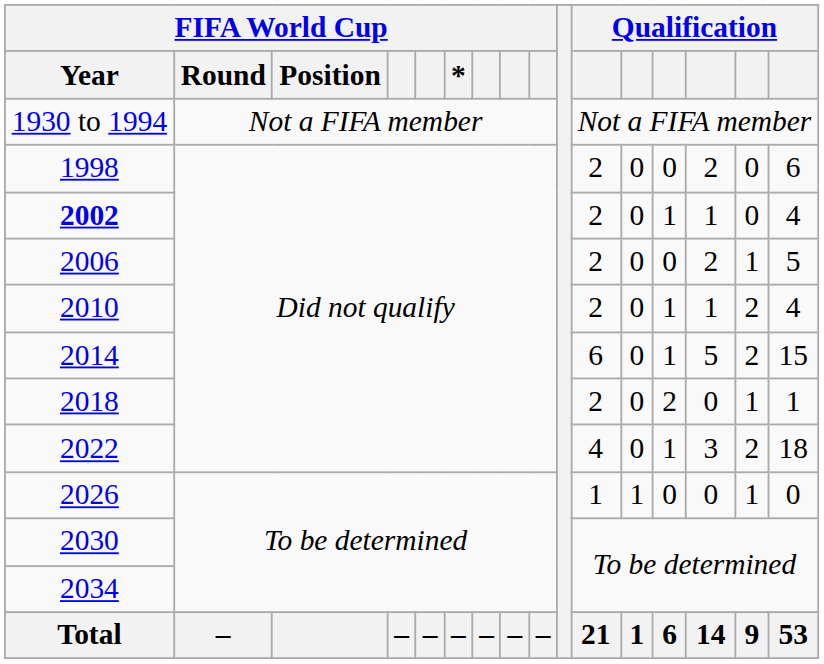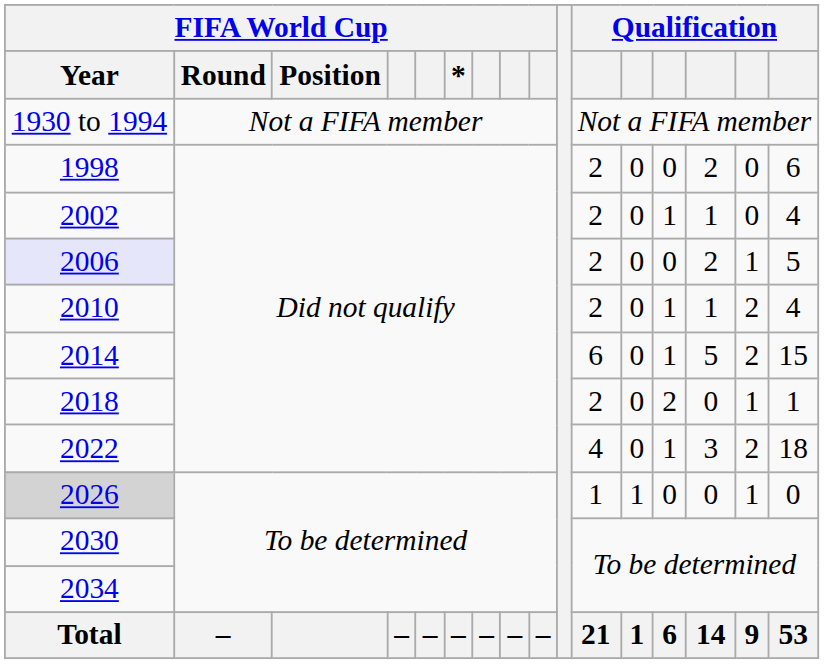(89, 214) bold -> (89, 214) normal
(89, 261) no background -> (89, 261) lavender background
(89, 494) no background -> (89, 494) lightgrey background
